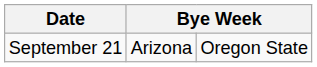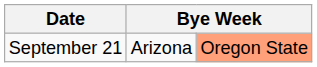(254, 48) no background -> (254, 48) lightsalmon background
